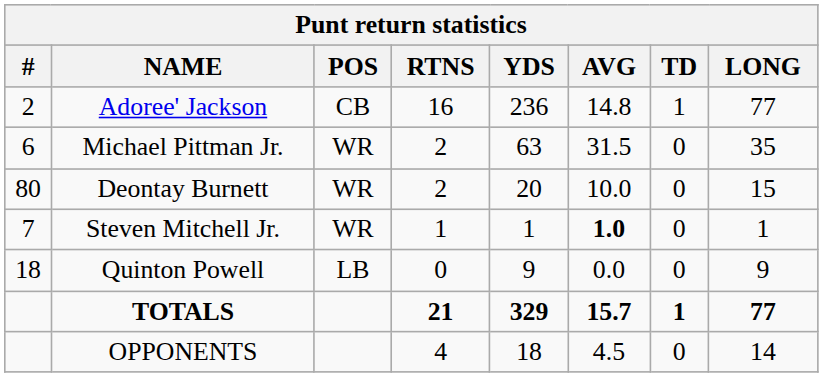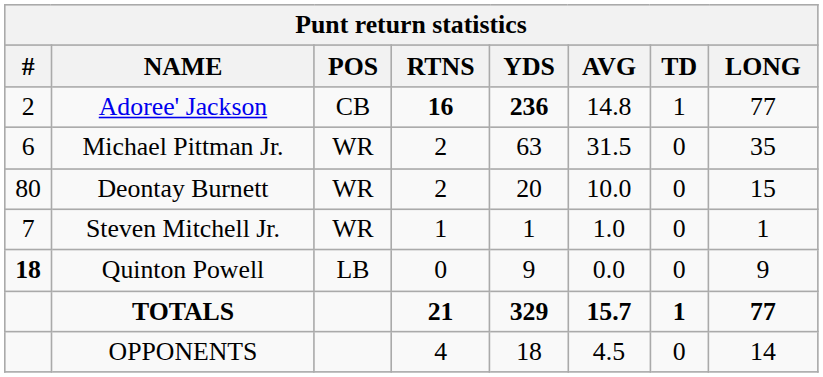(441, 106) normal -> (441, 106) bold
(529, 106) normal -> (529, 106) bold
(609, 229) bold -> (609, 229) normal
(28, 270) normal -> (28, 270) bold
